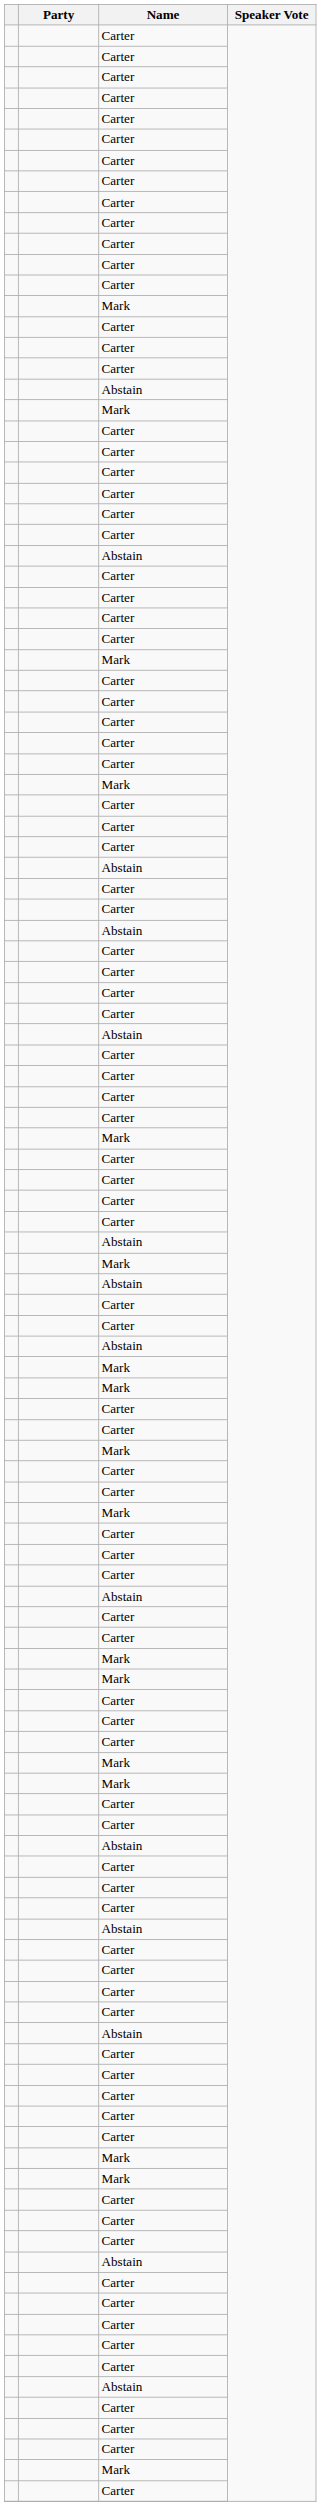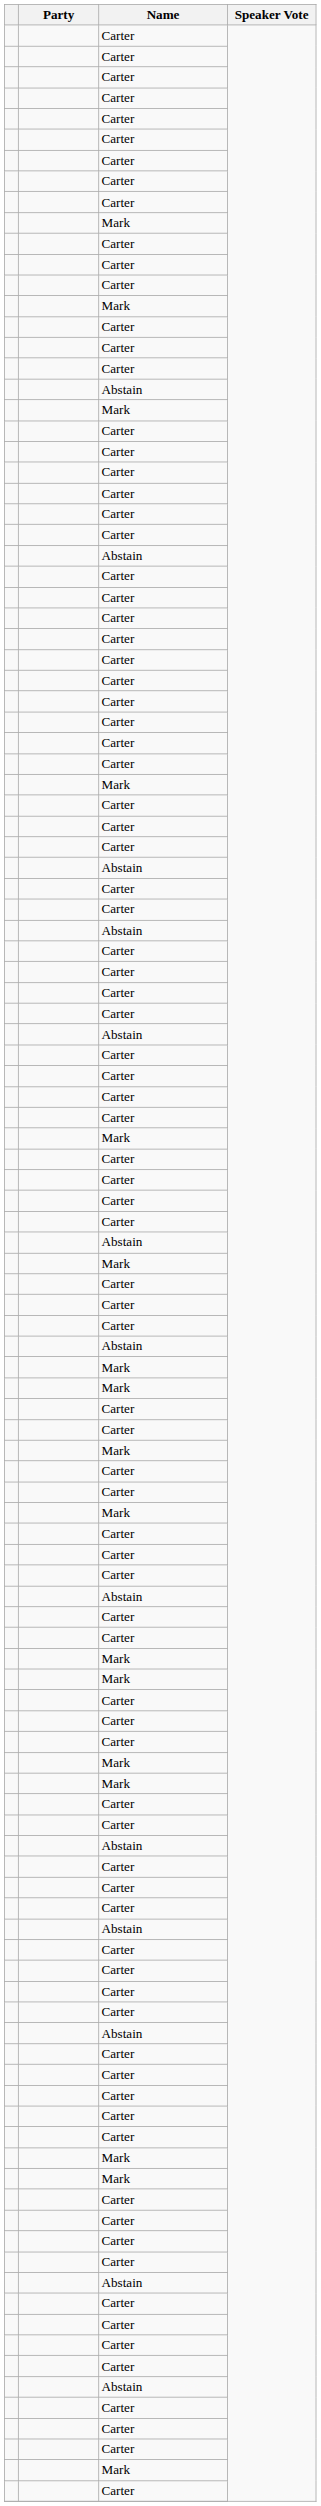(118, 222) Carter -> (116, 222) Mark
(116, 659) Mark -> (118, 659) Carter
(122, 1284) Abstain -> (118, 1284) Carter
(122, 2262) Abstain -> (118, 2262) Carter
(118, 2282) Carter -> (122, 2282) Abstain
